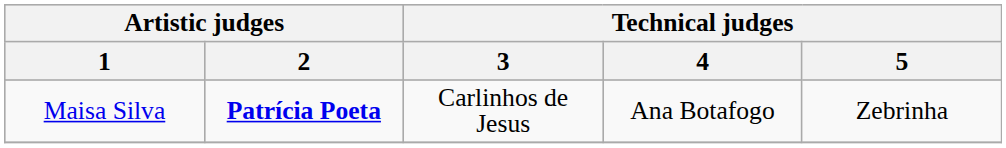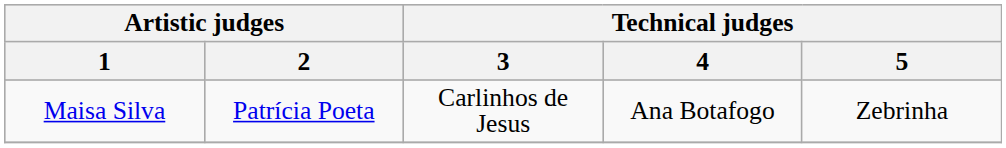(304, 110) bold -> (304, 110) normal
